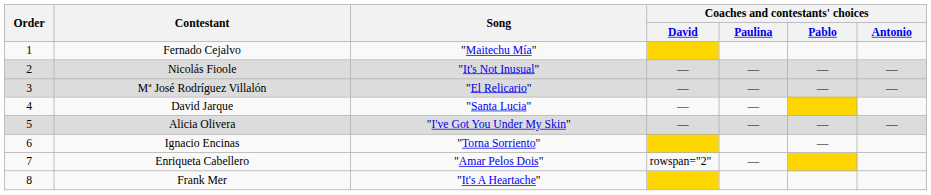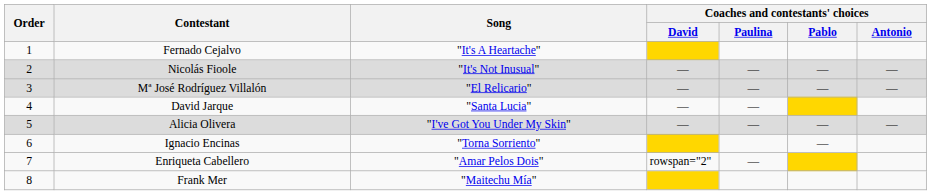(499, 50) "Maitechu Mía" -> (499, 50) "It's A Heartache"
(499, 180) "It's A Heartache" -> (499, 180) "Maitechu Mía"
